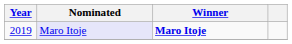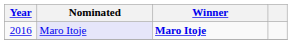(21, 30) 2019 -> (21, 30) 2016
